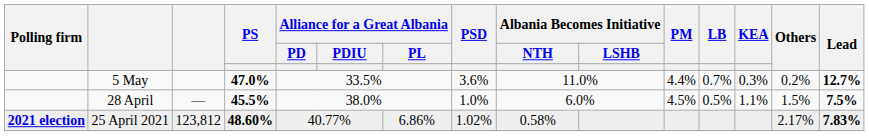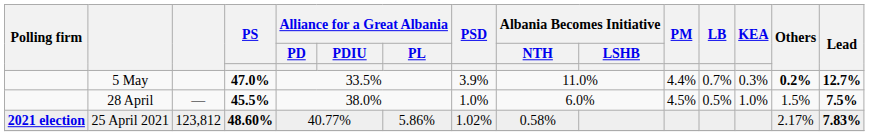(474, 80) 3.6% -> (474, 80) 3.9%
(796, 80) normal -> (796, 80) bold
(753, 101) 1.1% -> (753, 101) 1.0%
(417, 121) 6.86% -> (417, 121) 5.86%
